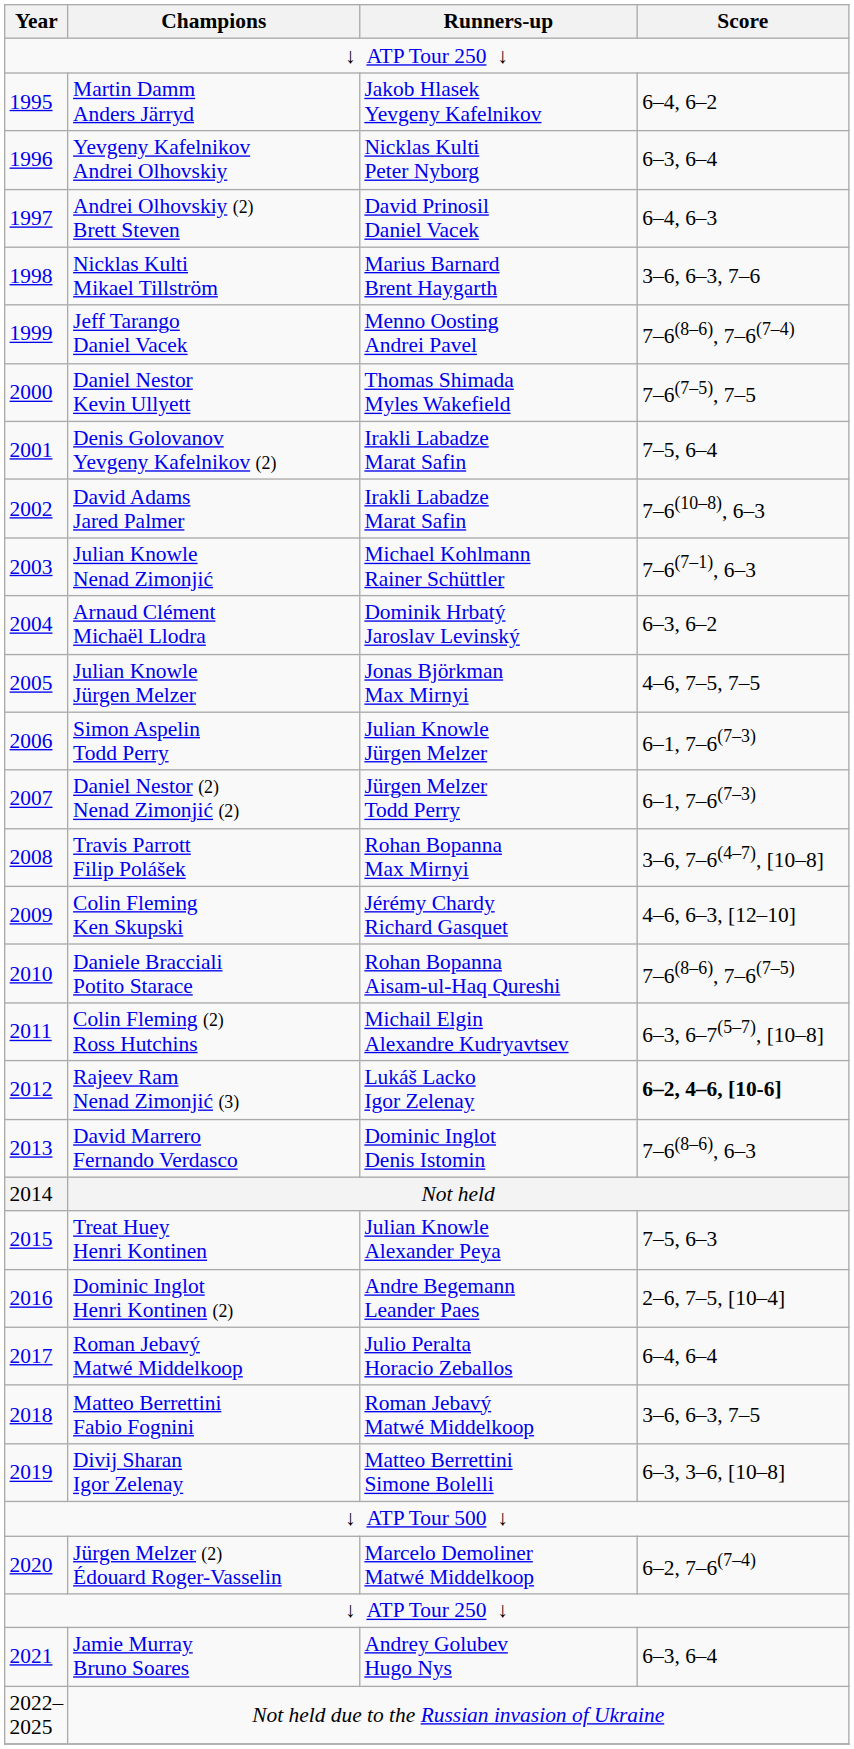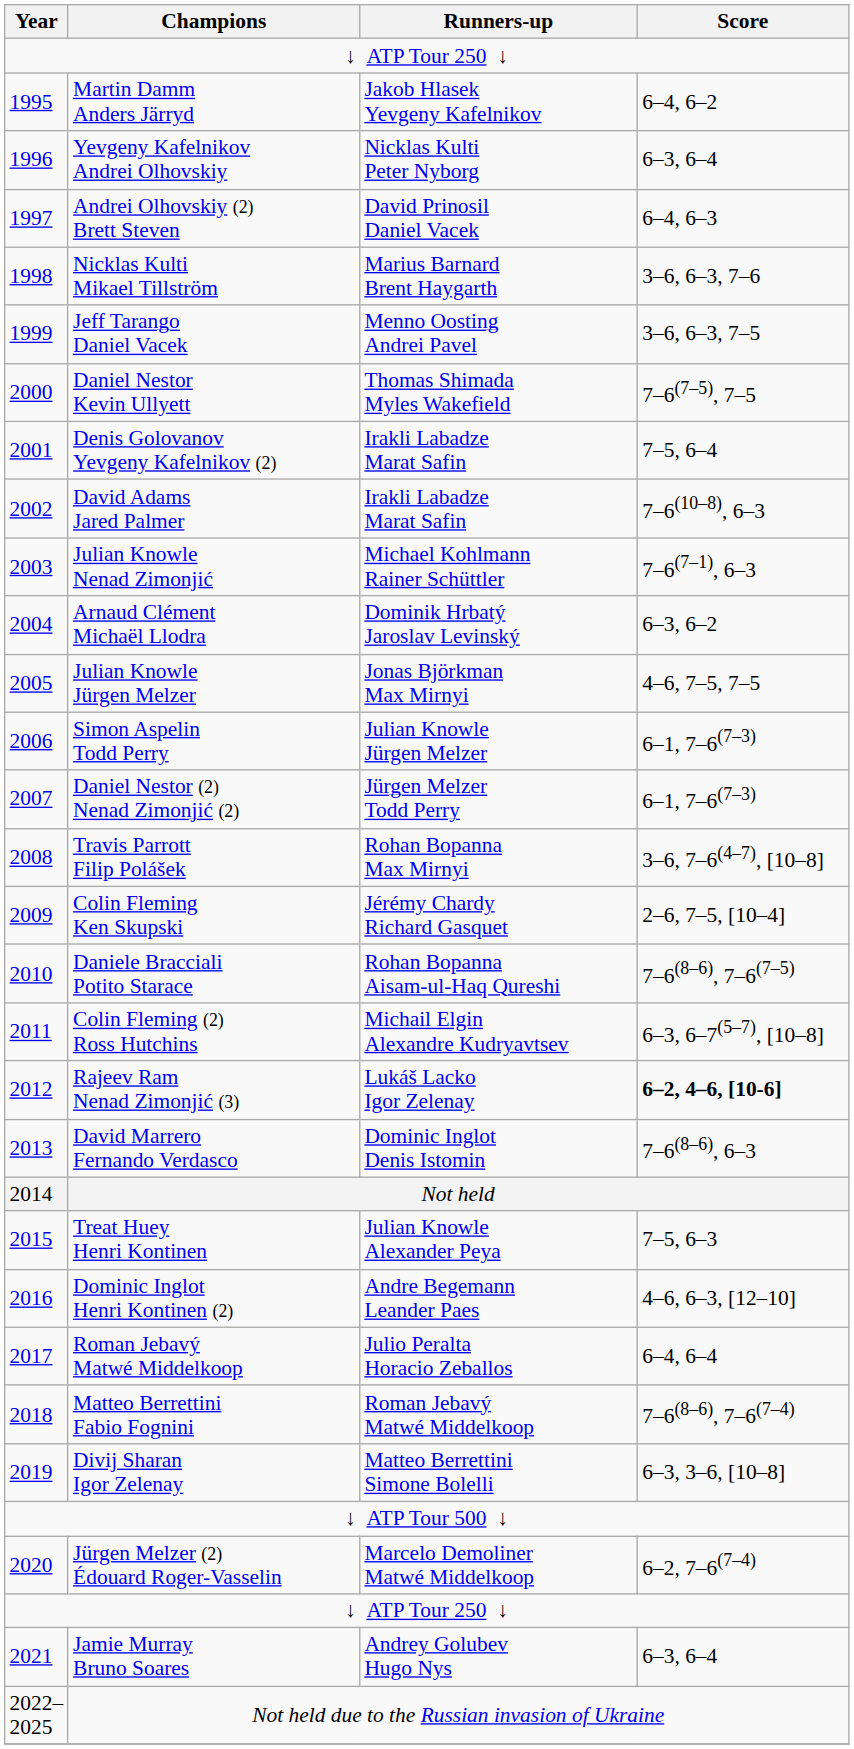(718, 334) 7–6(8–6), 7–6(7–4) -> (701, 334) 3–6, 6–3, 7–5
(719, 915) 4–6, 6–3, [12–10] -> (714, 915) 2–6, 7–5, [10–4]
(714, 1298) 2–6, 7–5, [10–4] -> (719, 1298) 4–6, 6–3, [12–10]
(701, 1414) 3–6, 6–3, 7–5 -> (718, 1414) 7–6(8–6), 7–6(7–4)
